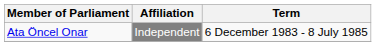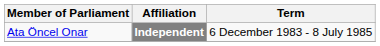(167, 32) normal -> (169, 32) bold
